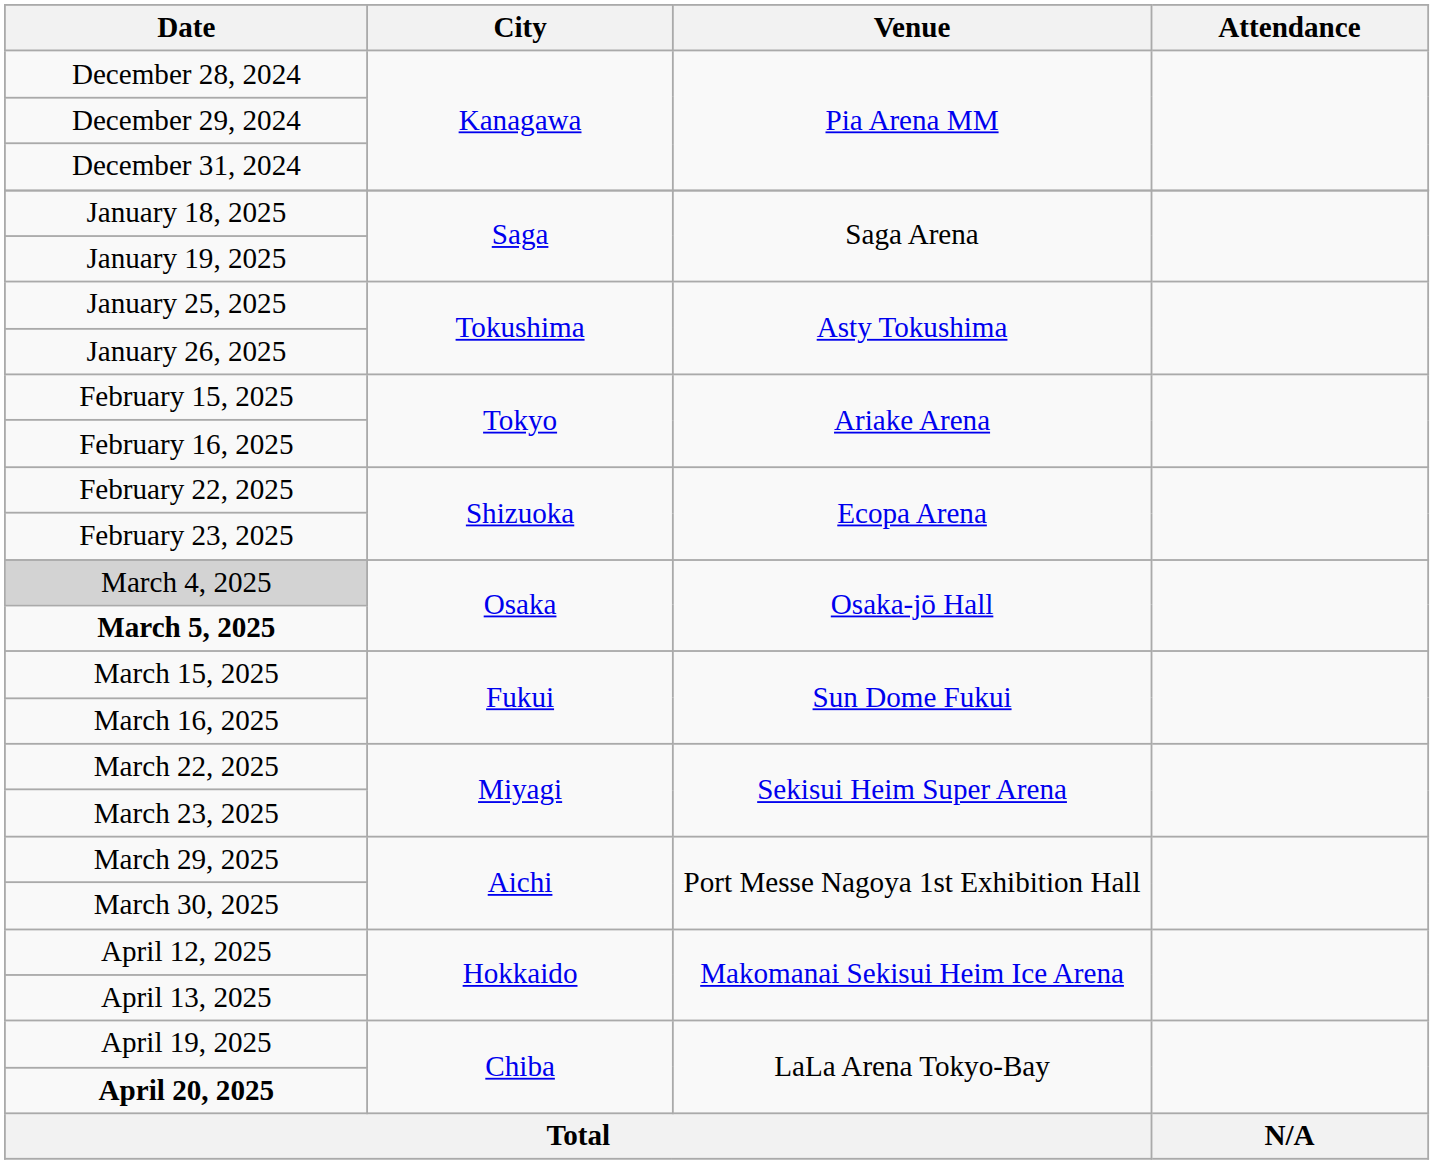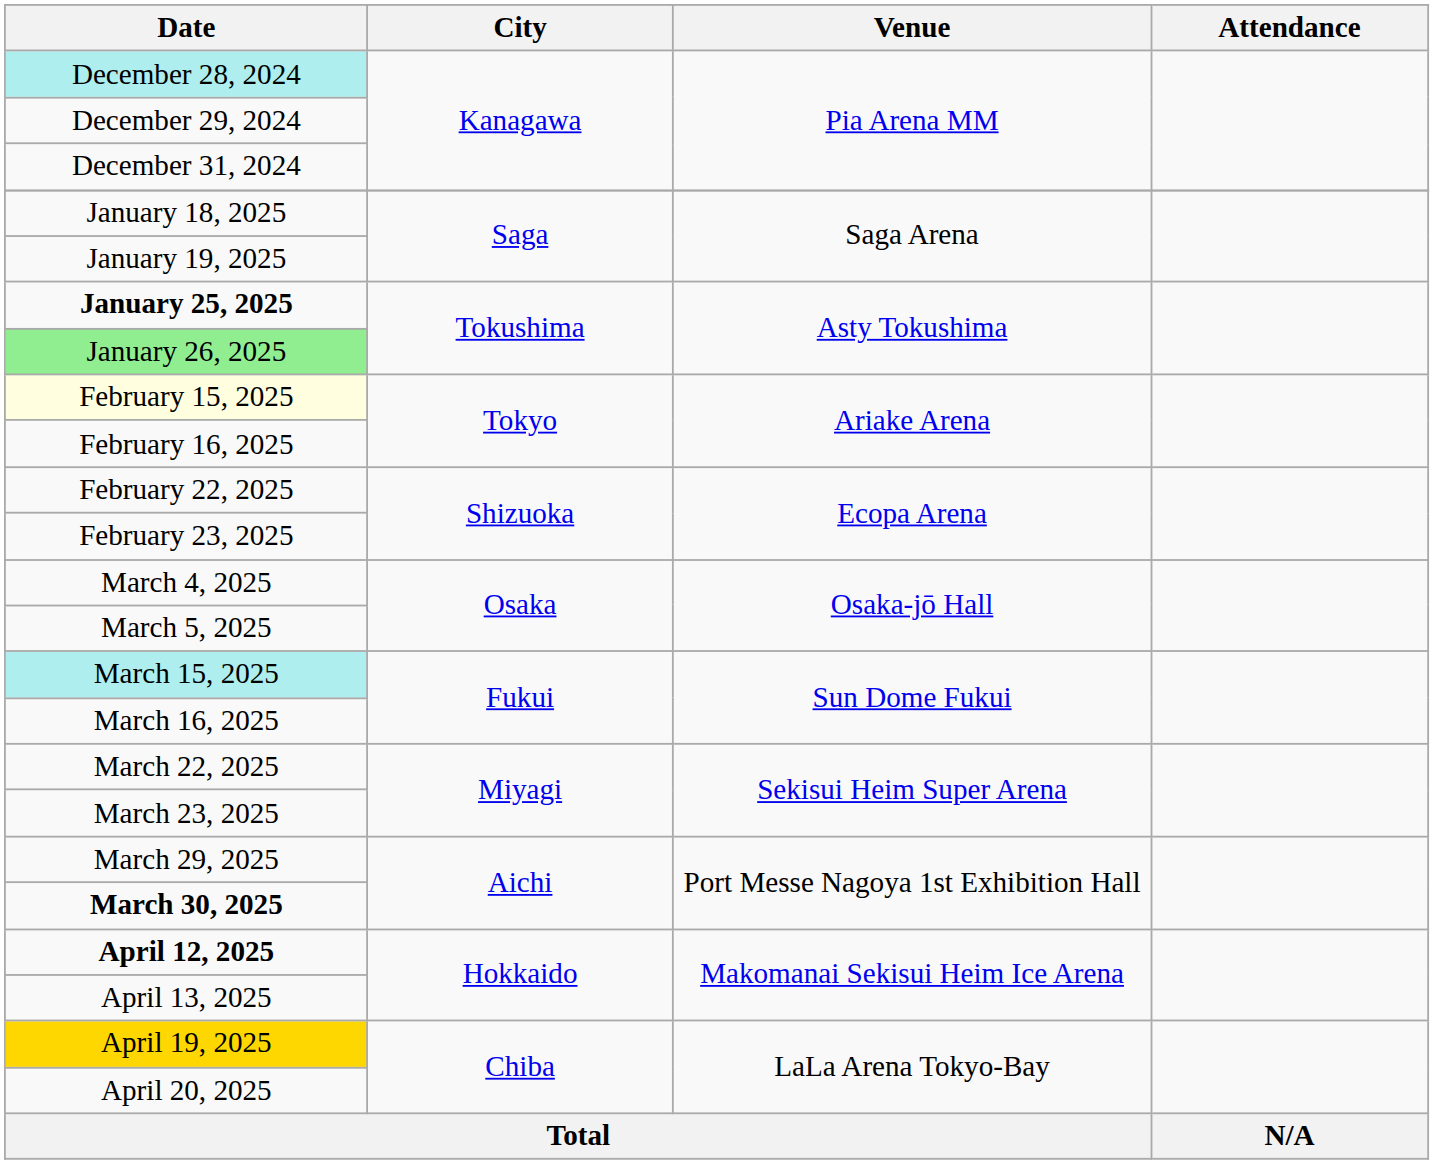(186, 73) no background -> (186, 73) paleturquoise background
(186, 304) normal -> (186, 304) bold
(186, 350) no background -> (186, 350) lightgreen background
(186, 397) no background -> (186, 397) lightyellow background
(186, 581) lightgrey background -> (186, 581) no background
(186, 627) bold -> (186, 627) normal
(186, 674) no background -> (186, 674) paleturquoise background
(186, 905) normal -> (186, 905) bold
(186, 951) normal -> (186, 951) bold
(186, 1043) no background -> (186, 1043) gold background
(186, 1089) bold -> (186, 1089) normal
